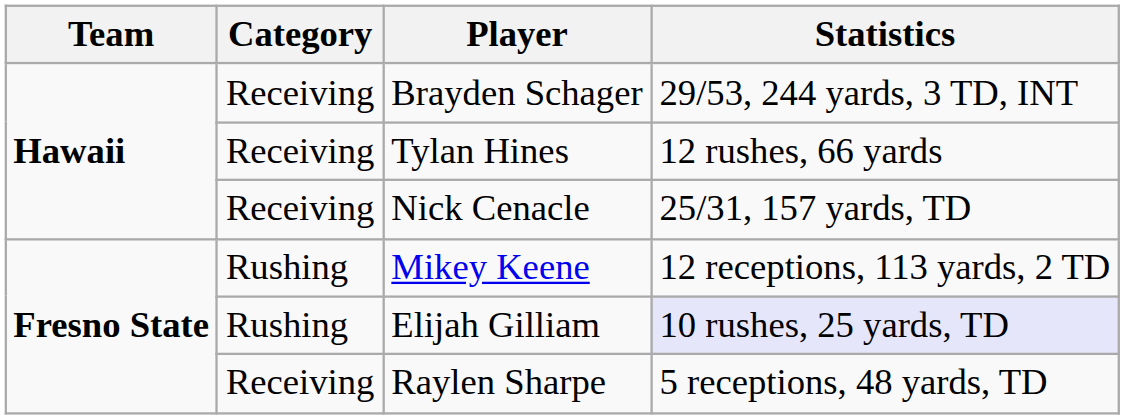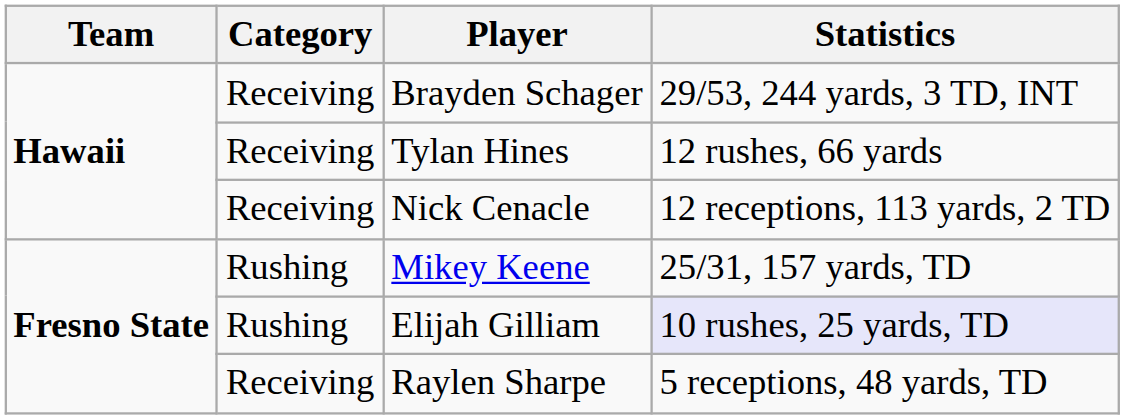(815, 208) 25/31, 157 yards, TD -> (885, 208) 12 receptions, 113 yards, 2 TD
(885, 266) 12 receptions, 113 yards, 2 TD -> (815, 266) 25/31, 157 yards, TD
